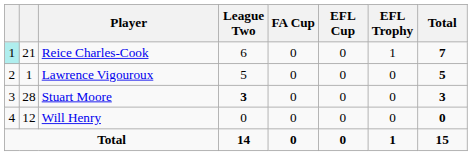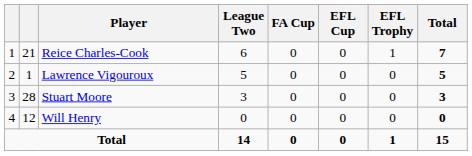(12, 53) paleturquoise background -> (12, 53) no background
(244, 96) bold -> (244, 96) normal
